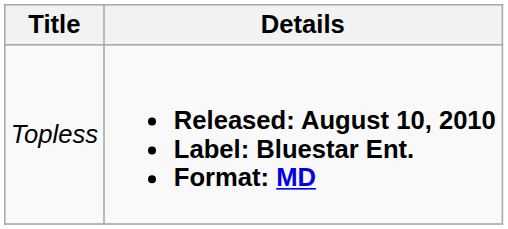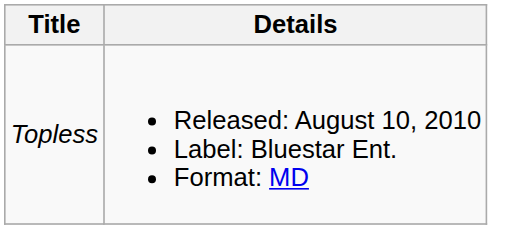(303, 149) bold -> (296, 149) normal
